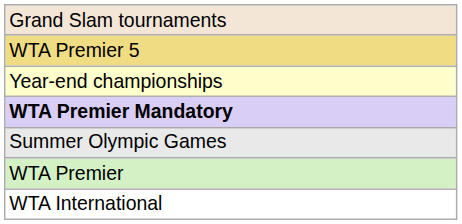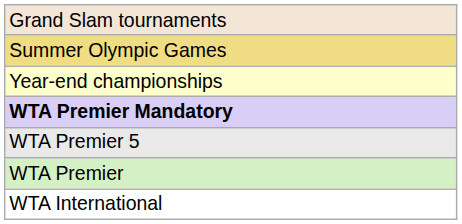(74, 50) WTA Premier 5 -> (118, 50) Summer Olympic Games
(118, 142) Summer Olympic Games -> (74, 142) WTA Premier 5
